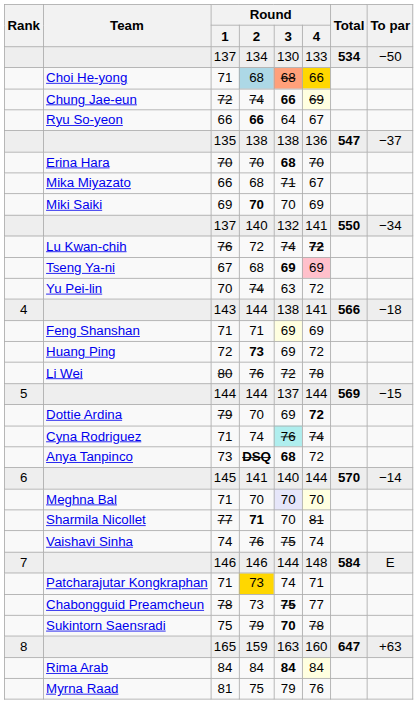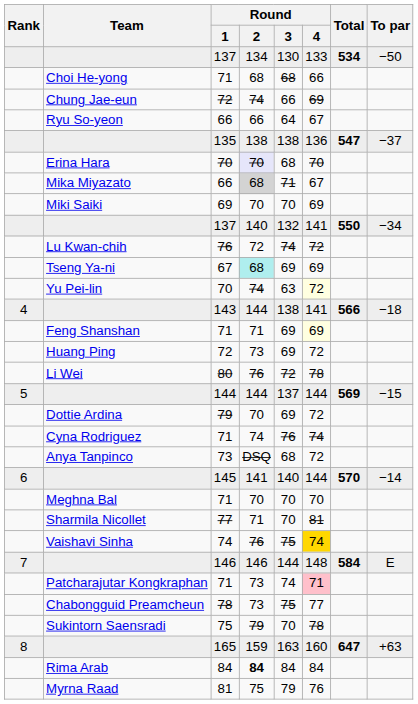(257, 78) lightblue background -> (257, 78) no background
(288, 78) lightsalmon background -> (288, 78) no background
(316, 78) gold background -> (316, 78) no background
(288, 99) bold -> (288, 99) normal
(316, 99) lightyellow background -> (316, 99) no background
(257, 120) bold -> (257, 120) normal
(257, 162) no background -> (257, 162) lavender background
(288, 162) bold -> (288, 162) normal
(257, 183) no background -> (257, 183) lightgrey background
(257, 204) bold -> (257, 204) normal
(316, 246) bold -> (316, 246) normal
(257, 267) no background -> (257, 267) paleturquoise background
(288, 267) bold -> (288, 267) normal
(316, 267) pink background -> (316, 267) no background
(316, 288) no background -> (316, 288) lightyellow background
(288, 330) lightyellow background -> (288, 330) no background
(316, 330) no background -> (316, 330) lightyellow background
(257, 352) bold -> (257, 352) normal
(316, 415) bold -> (316, 415) normal
(288, 436) paleturquoise background -> (288, 436) no background
(257, 457) bold -> (257, 457) normal
(288, 457) bold -> (288, 457) normal
(288, 499) lavender background -> (288, 499) no background
(316, 499) lightyellow background -> (316, 499) no background
(257, 520) bold -> (257, 520) normal
(316, 541) no background -> (316, 541) gold background
(257, 583) gold background -> (257, 583) no background
(316, 583) no background -> (316, 583) pink background
(288, 604) bold -> (288, 604) normal
(288, 625) bold -> (288, 625) normal
(257, 667) normal -> (257, 667) bold
(288, 667) bold -> (288, 667) normal
(316, 667) lightyellow background -> (316, 667) no background
